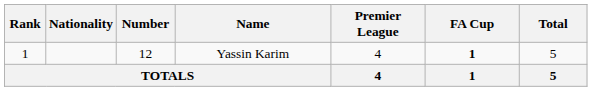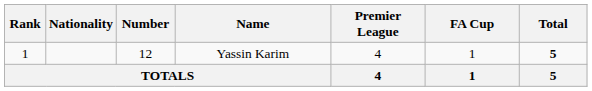(472, 53) bold -> (472, 53) normal
(553, 53) normal -> (553, 53) bold
